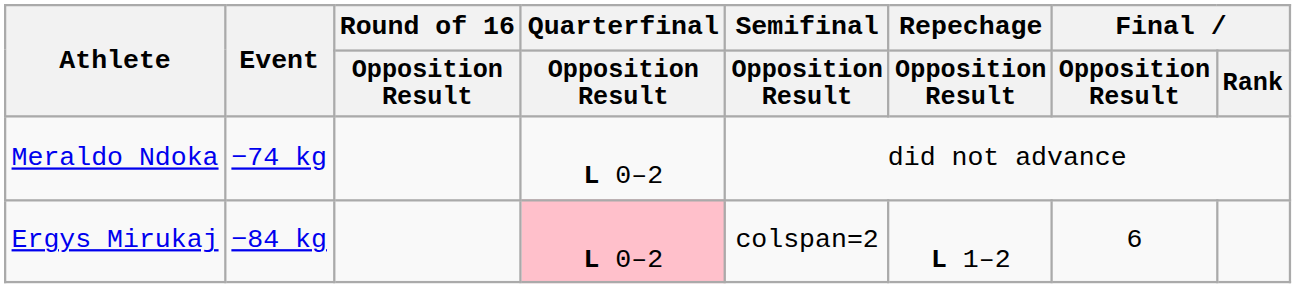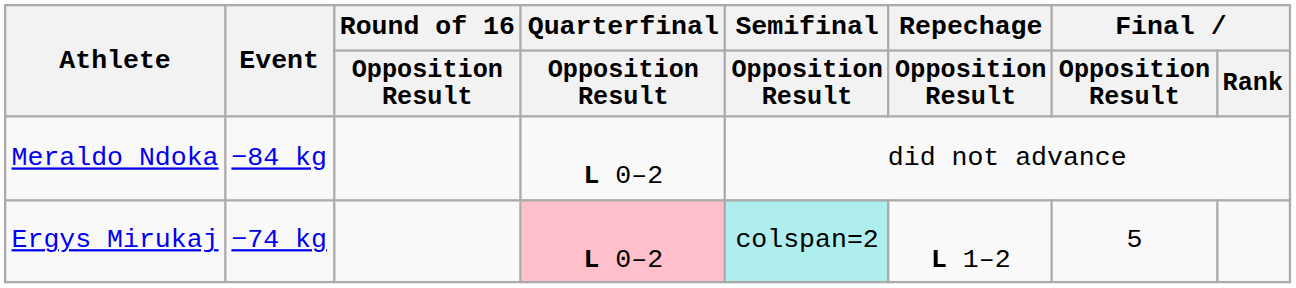(279, 158) −74 kg -> (279, 158) −84 kg
(279, 241) −84 kg -> (279, 241) −74 kg
(807, 241) no background -> (807, 241) paleturquoise background
(1134, 241) 6 -> (1134, 241) 5
